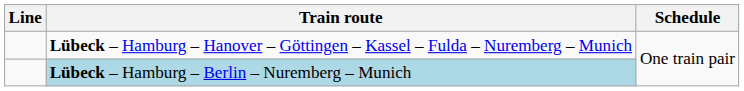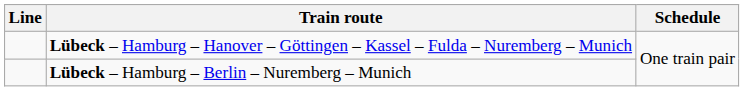(231, 72) lightblue background -> (231, 72) no background
